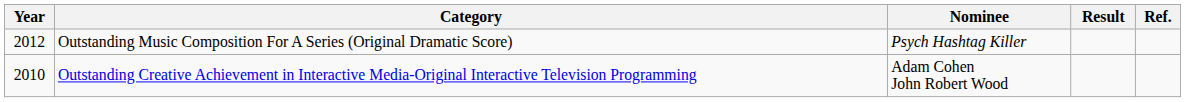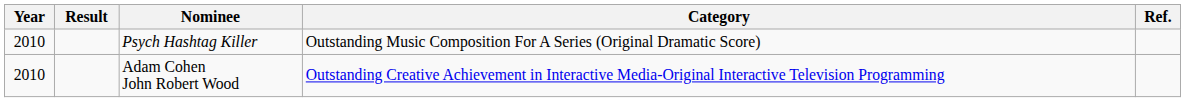columns swapped: (471, 16) <-> (1103, 16)
(29, 41) 2012 -> (29, 41) 2010
